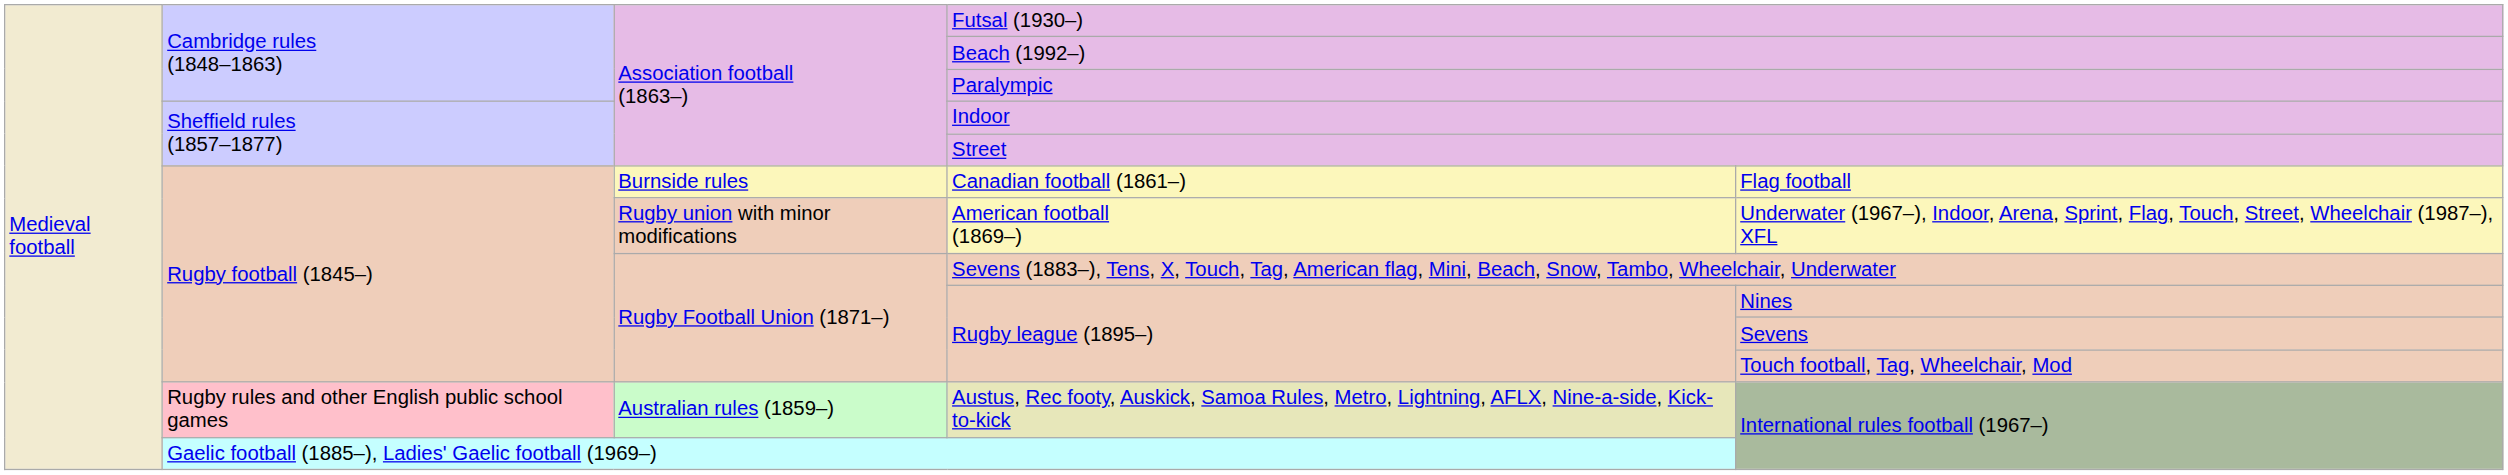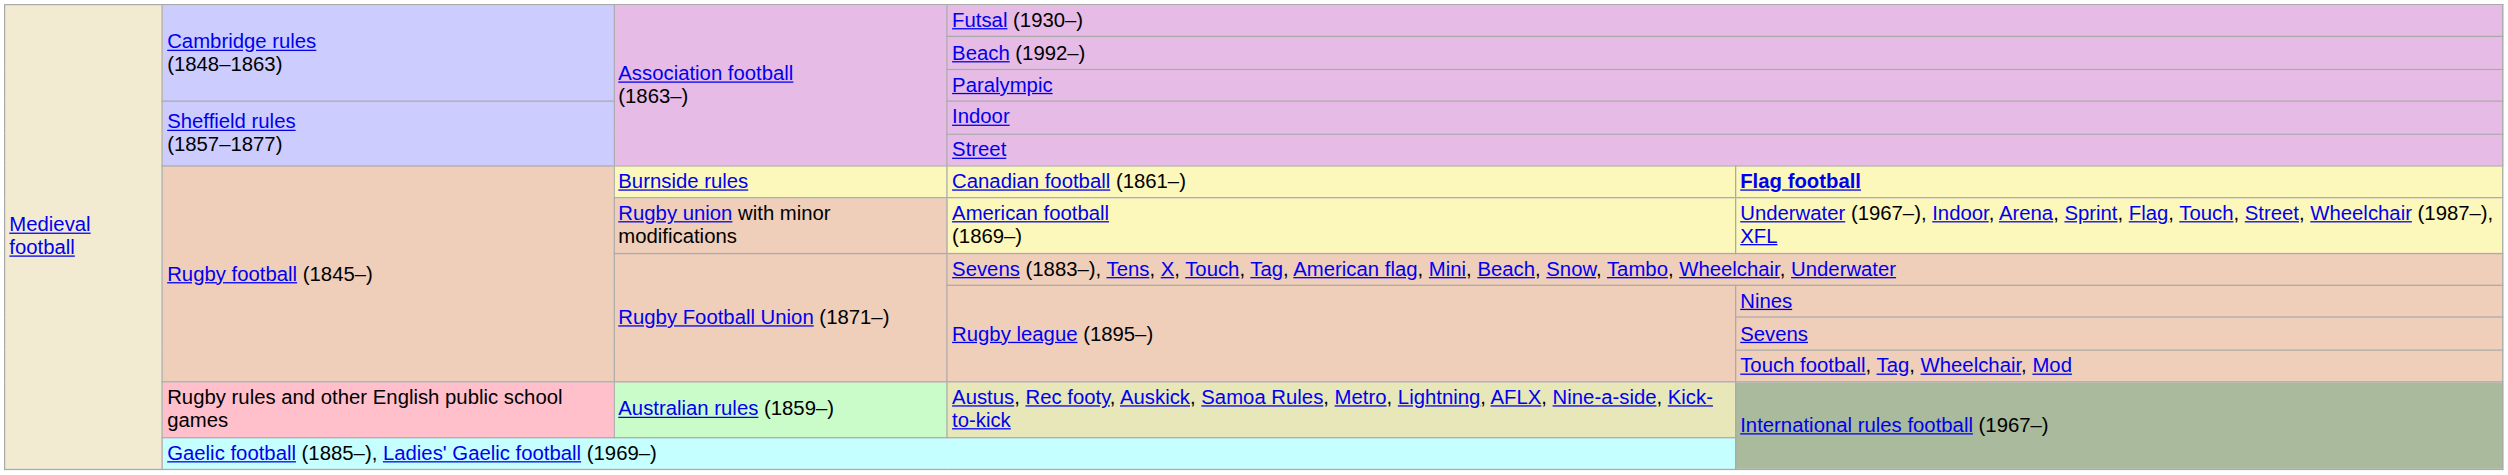(1796, 181) normal -> (1801, 181) bold
